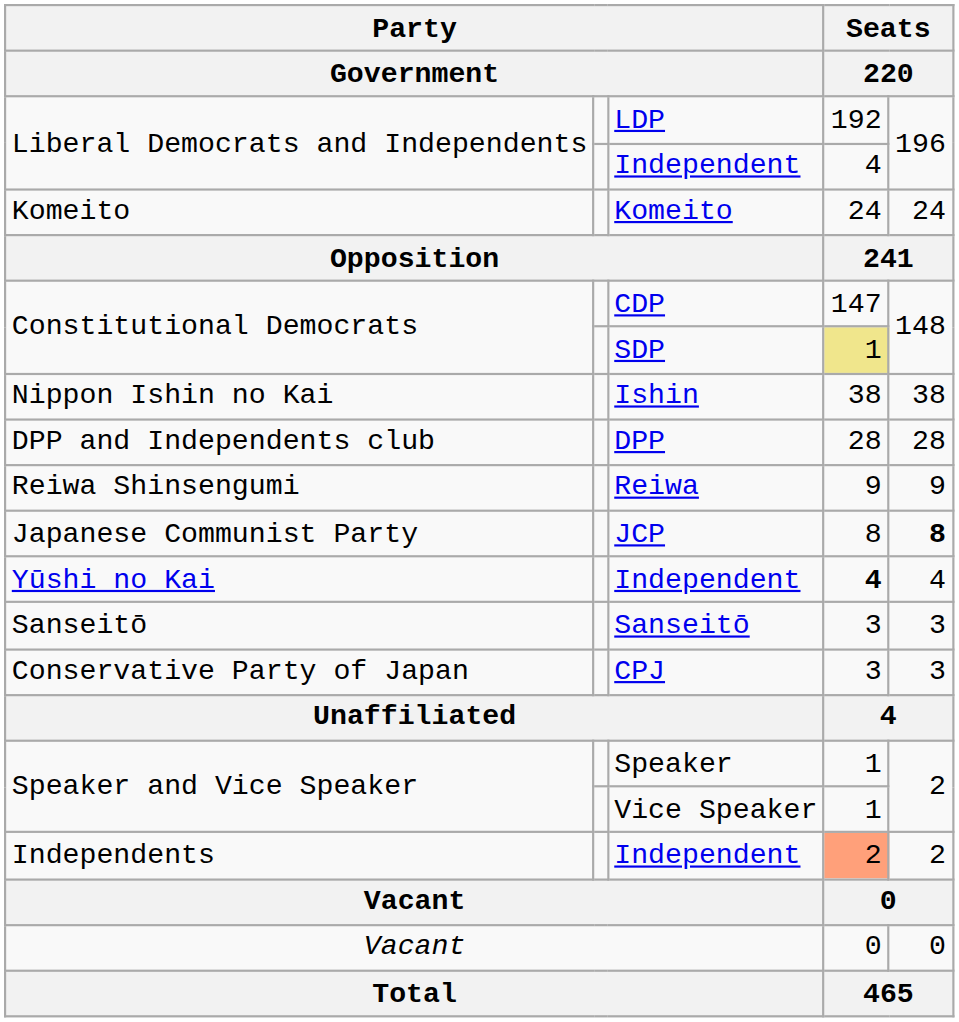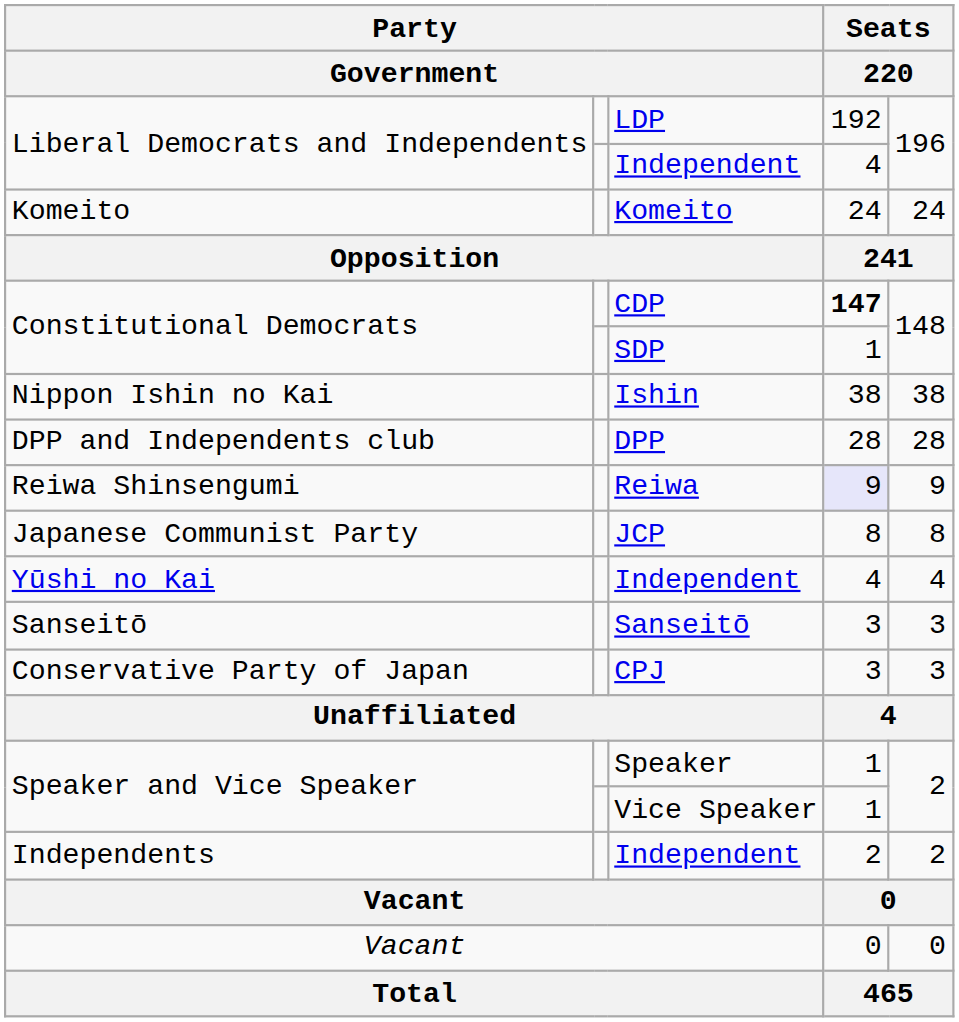(856, 304) normal -> (856, 304) bold
(873, 350) khaki background -> (873, 350) no background
(873, 488) no background -> (873, 488) lavender background
(937, 534) bold -> (937, 534) normal
(873, 580) bold -> (873, 580) normal
(873, 856) lightsalmon background -> (873, 856) no background
